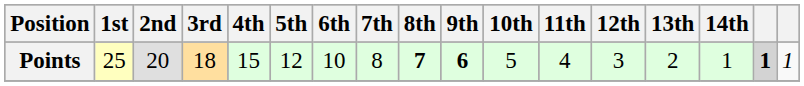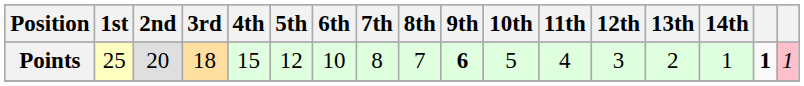(420, 60) bold -> (420, 60) normal
(765, 60) lightgrey background -> (765, 60) no background
(788, 60) no background -> (788, 60) pink background
